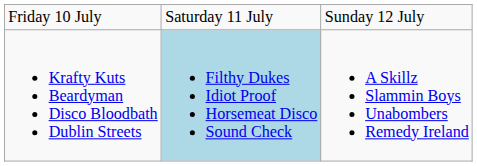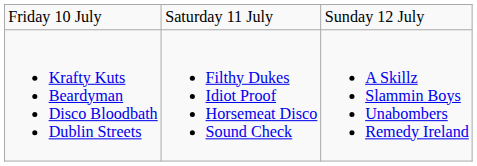(241, 105) lightblue background -> (241, 105) no background
